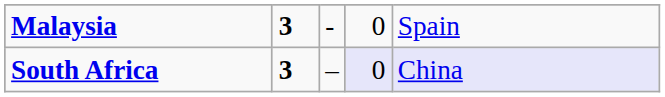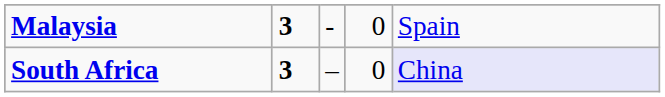(379, 69) lavender background -> (379, 69) no background
